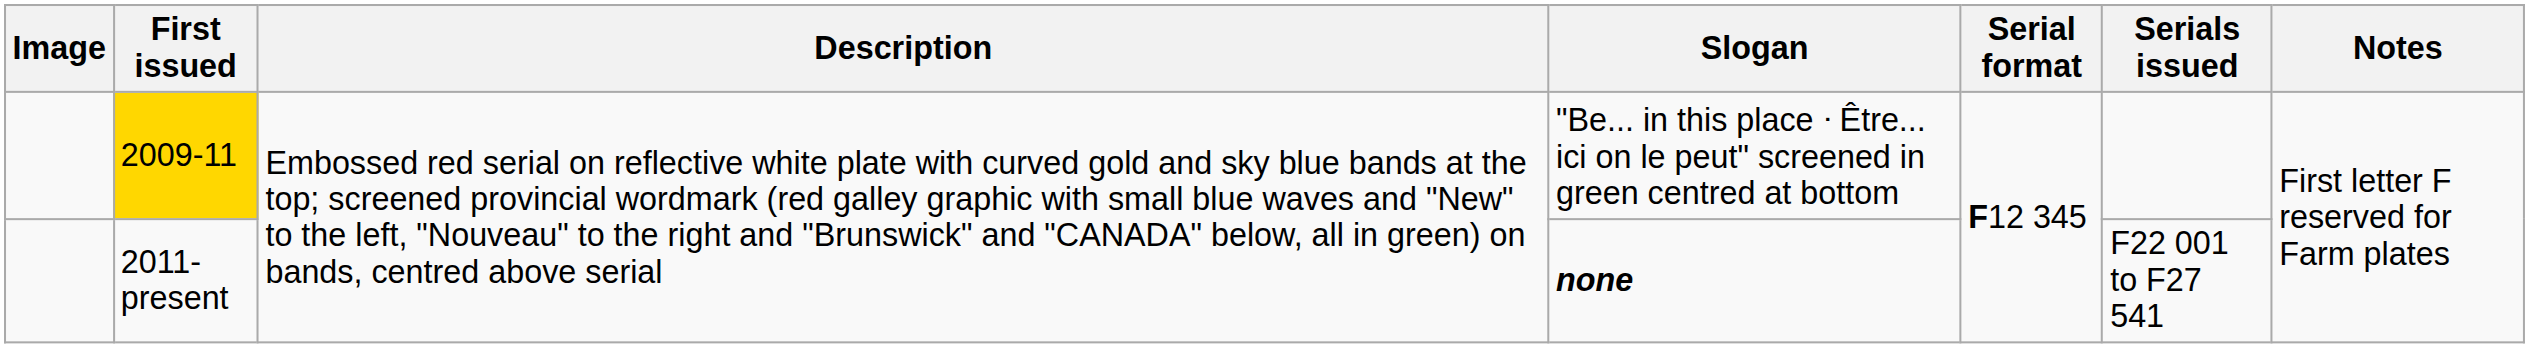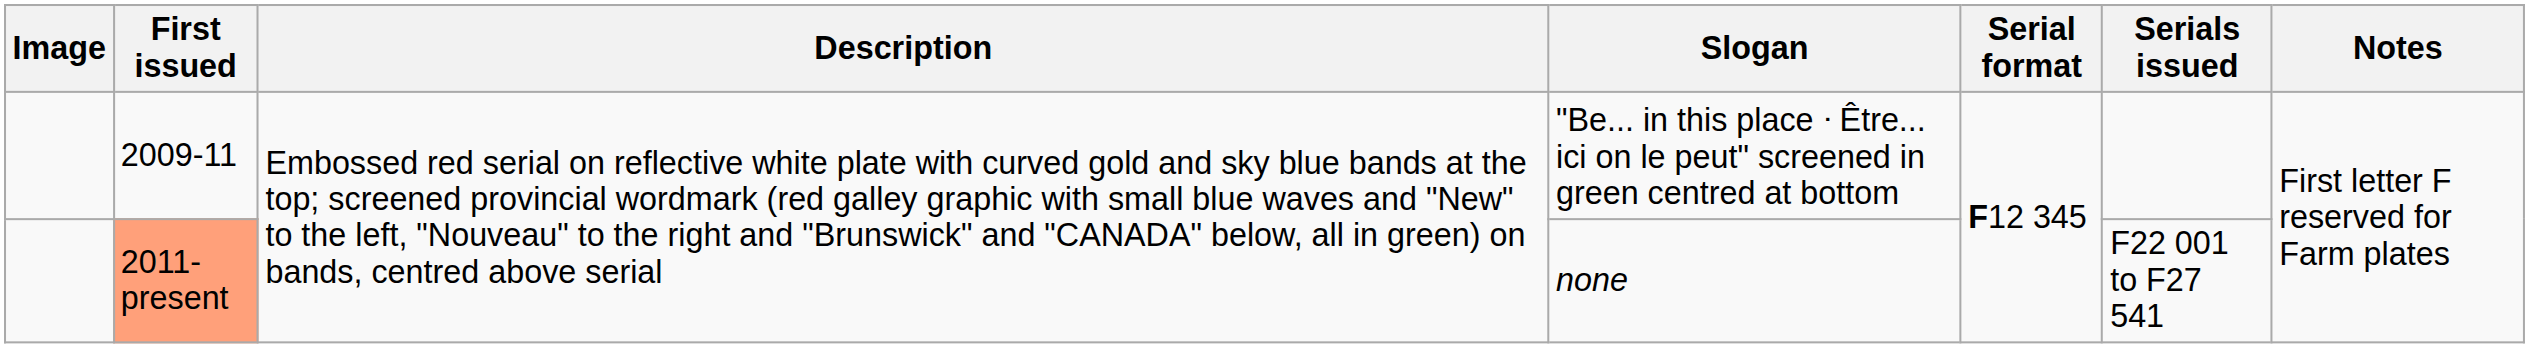(179, 155) gold background -> (179, 155) no background
(175, 280) no background -> (175, 280) lightsalmon background
(1595, 280) bold -> (1592, 280) normal
